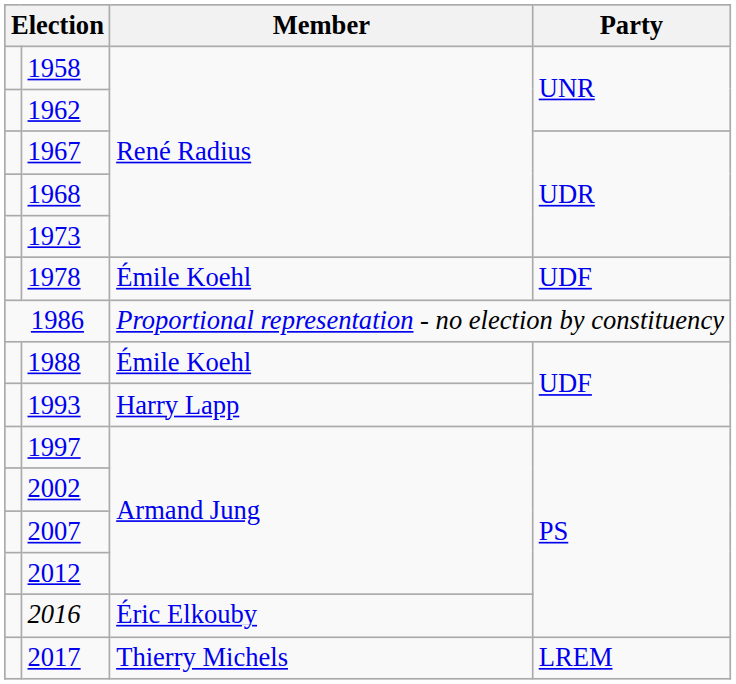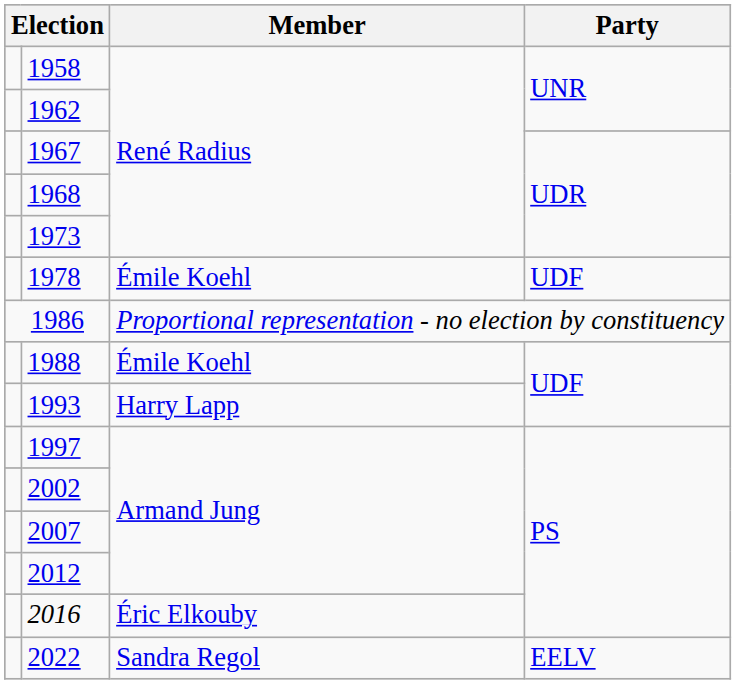- row: (54, 657)
+ row: (54, 657)
